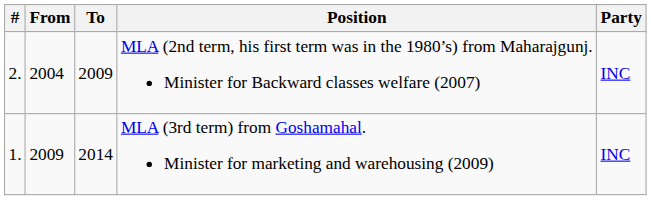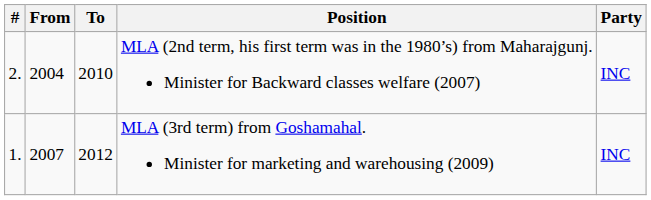(96, 72) 2009 -> (96, 72) 2010
(47, 154) 2009 -> (47, 154) 2007
(96, 154) 2014 -> (96, 154) 2012
